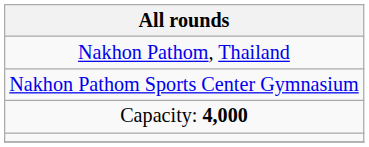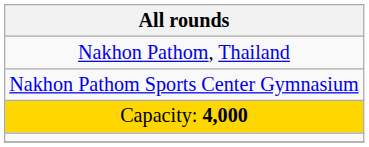(184, 116) no background -> (184, 116) gold background
